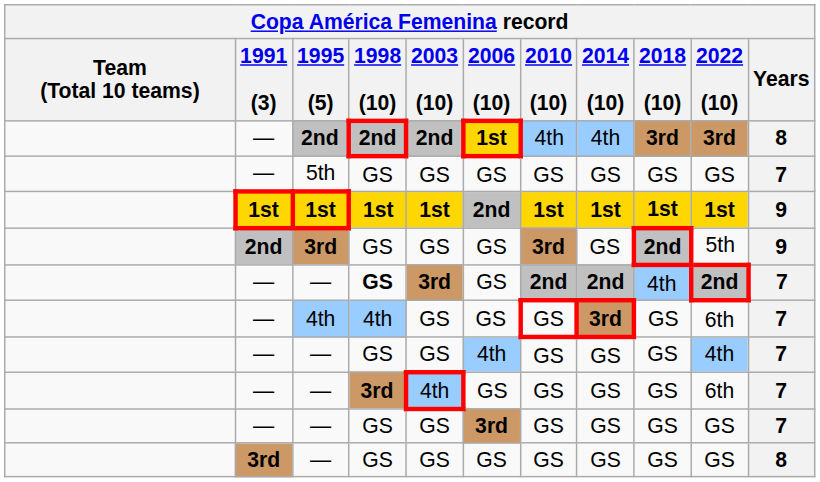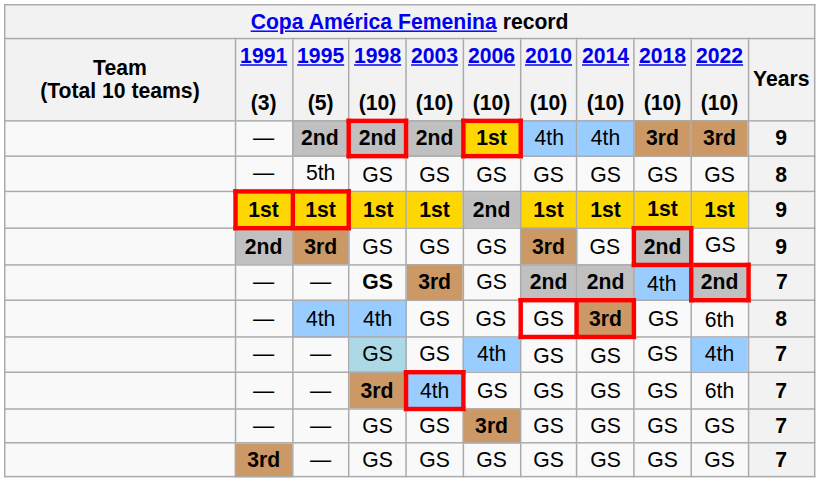(781, 139) 8 -> (781, 139) 9
(781, 174) 7 -> (781, 174) 8
(720, 246) 5th -> (720, 246) GS
(781, 319) 7 -> (781, 319) 8
(378, 355) no background -> (378, 355) lightblue background
(781, 460) 8 -> (781, 460) 7
